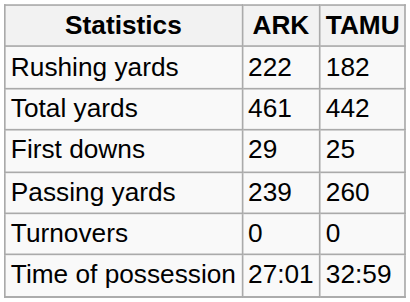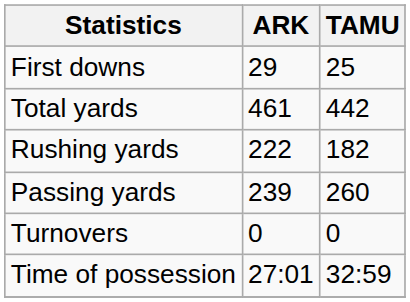rows swapped: (78, 150) <-> (95, 67)
